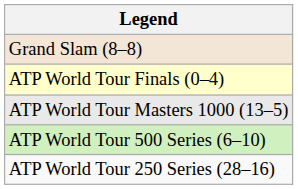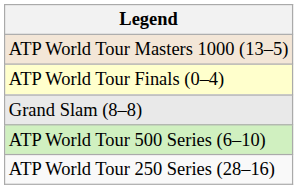(76, 48) Grand Slam (8–8) -> (149, 48) ATP World Tour Masters 1000 (13–5)
(149, 108) ATP World Tour Masters 1000 (13–5) -> (76, 108) Grand Slam (8–8)
